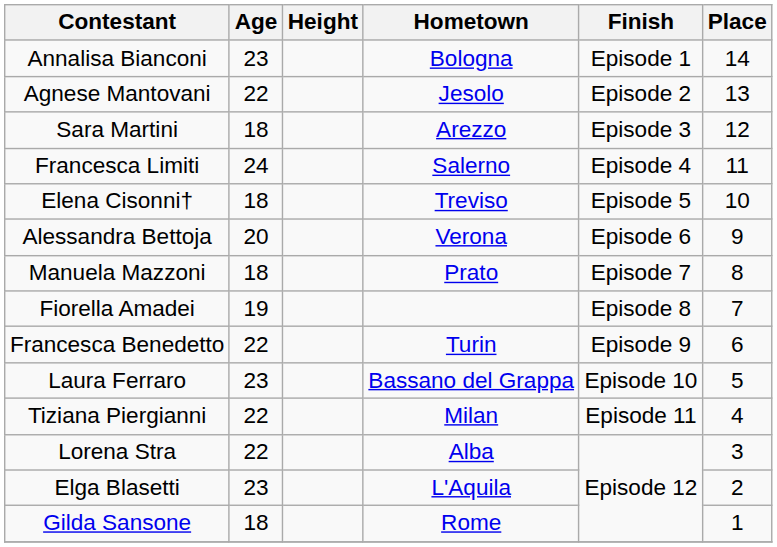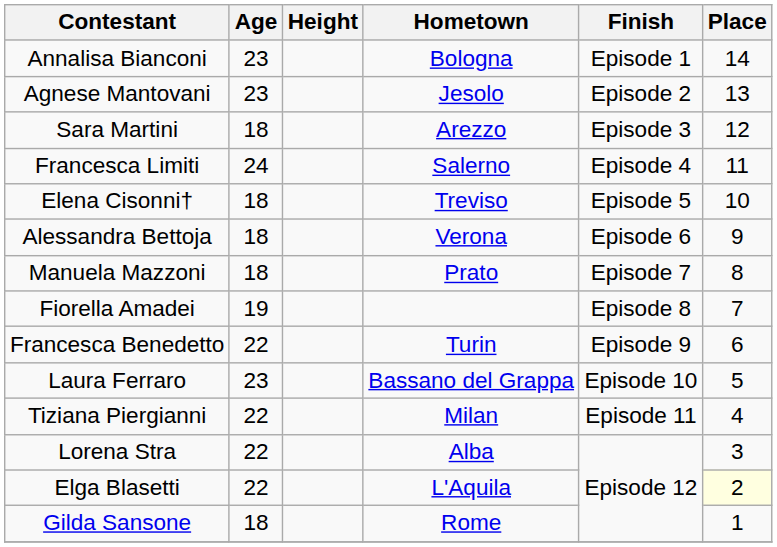(256, 93) 22 -> (256, 93) 23
(256, 237) 20 -> (256, 237) 18
(256, 487) 23 -> (256, 487) 22
(737, 487) no background -> (737, 487) lightyellow background
